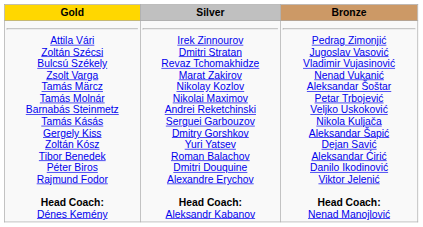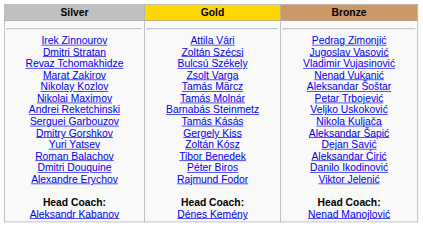columns swapped: (72, 13) <-> (210, 13)
